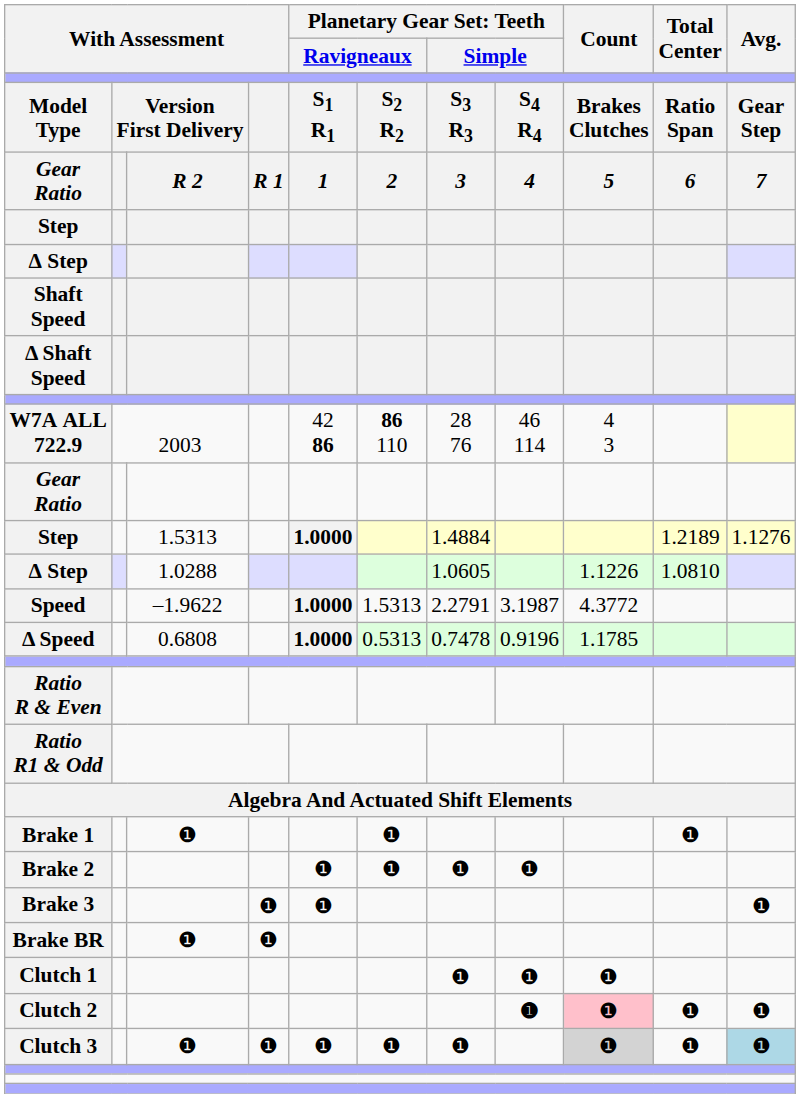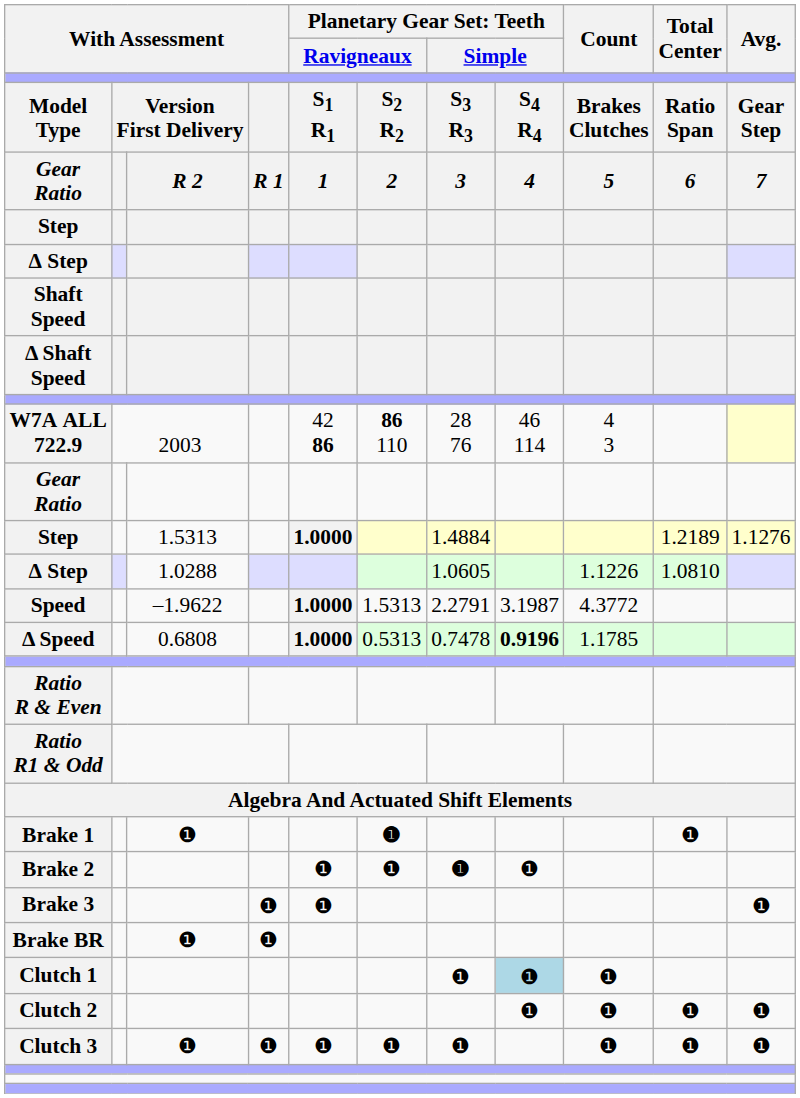(530, 639) normal -> (530, 639) bold
(392, 834) normal -> (392, 834) bold
(461, 870) normal -> (461, 870) bold
(530, 976) no background -> (530, 976) lightblue background
(530, 1011) bold -> (530, 1011) normal
(609, 1011) pink background -> (609, 1011) no background
(609, 1046) lightgrey background -> (609, 1046) no background
(761, 1046) lightblue background -> (761, 1046) no background
